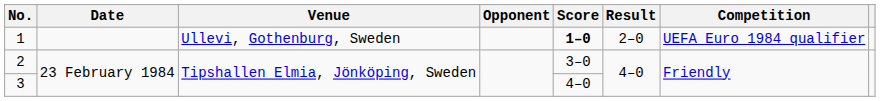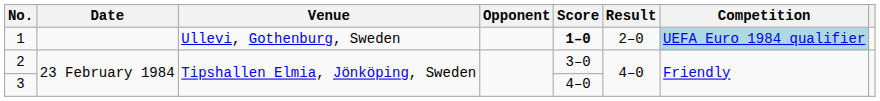(764, 39) no background -> (764, 39) lightblue background
